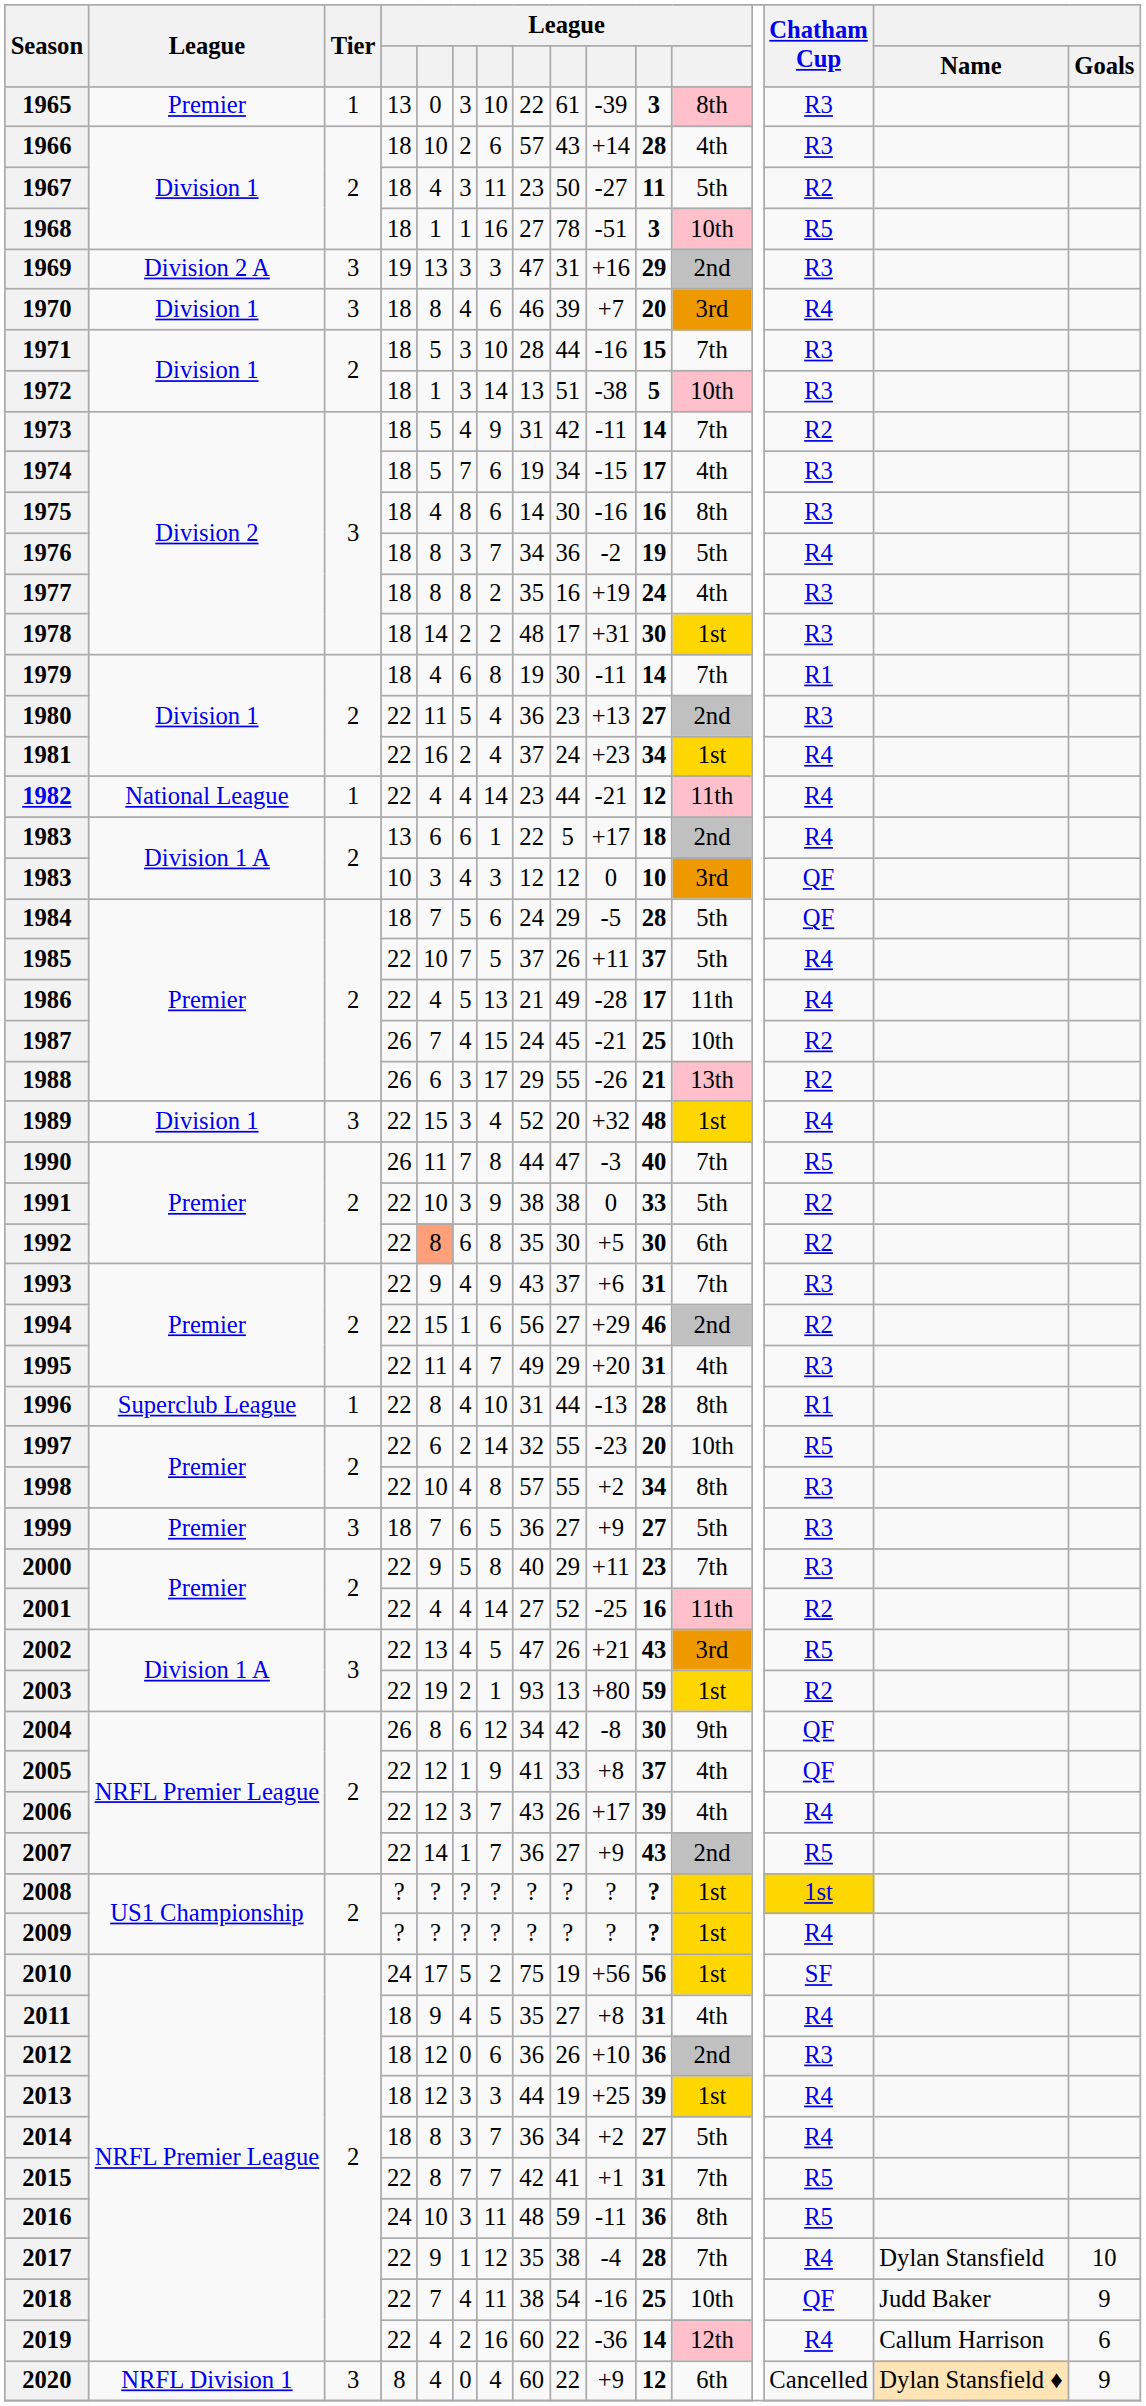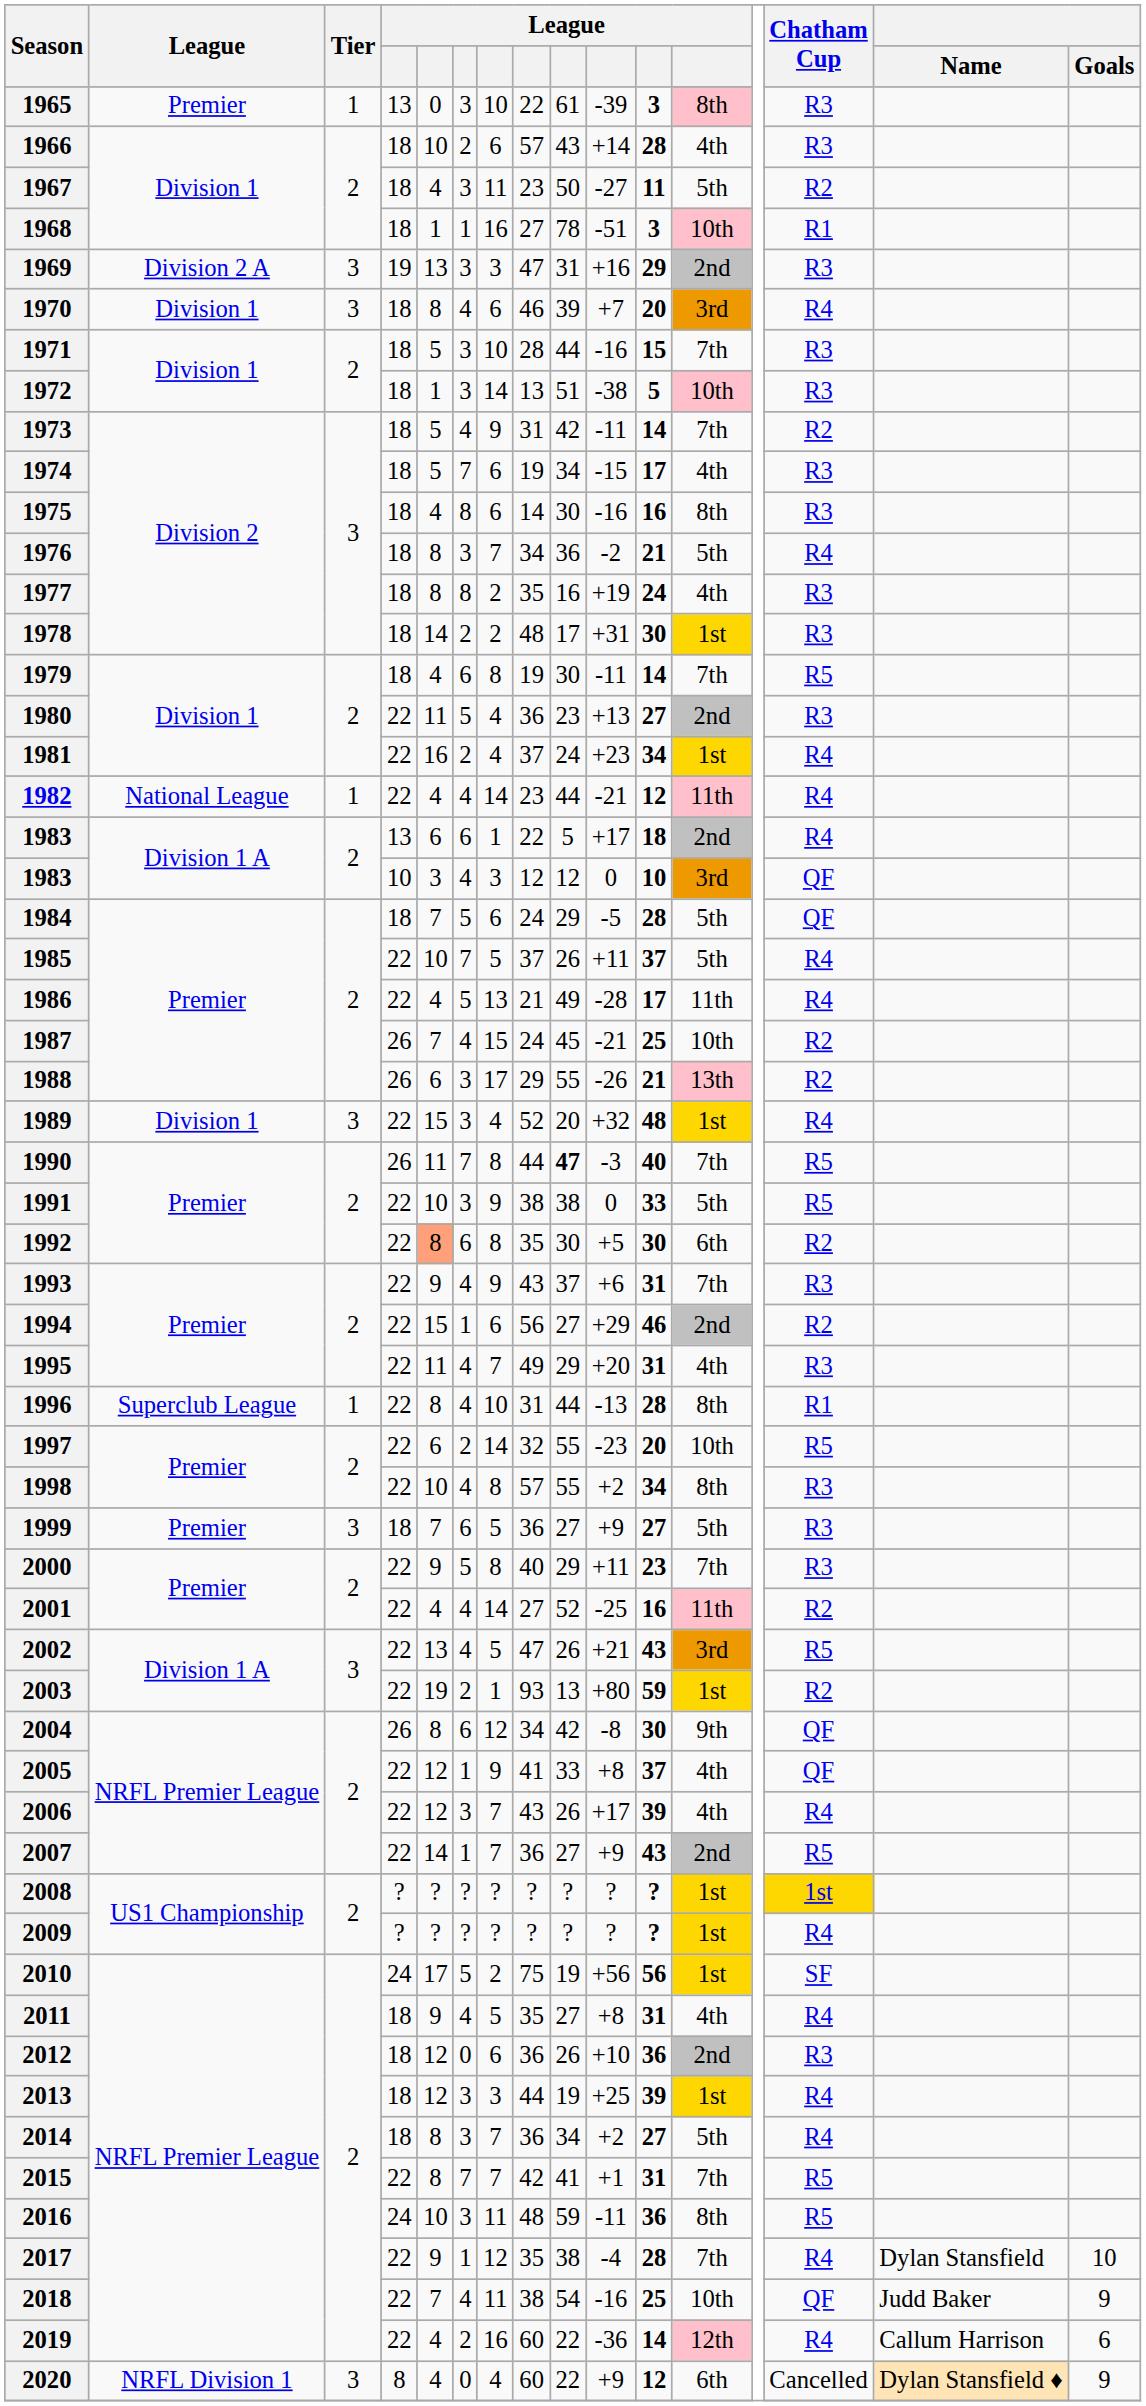(819, 228) R5 -> (819, 228) R1
(654, 553) 19 -> (654, 553) 21
(819, 674) R1 -> (819, 674) R5
(568, 1162) normal -> (568, 1162) bold
(819, 1202) R2 -> (819, 1202) R5
